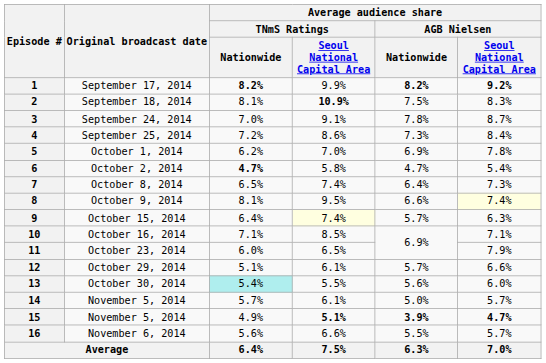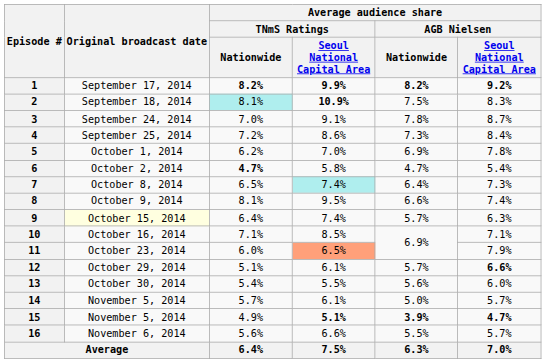(334, 86) normal -> (334, 86) bold
(251, 102) no background -> (251, 102) paleturquoise background
(334, 185) no background -> (334, 185) paleturquoise background
(499, 201) lightyellow background -> (499, 201) no background
(137, 218) no background -> (137, 218) lightyellow background
(334, 218) lightyellow background -> (334, 218) no background
(334, 251) no background -> (334, 251) lightsalmon background
(499, 267) normal -> (499, 267) bold
(251, 284) paleturquoise background -> (251, 284) no background
